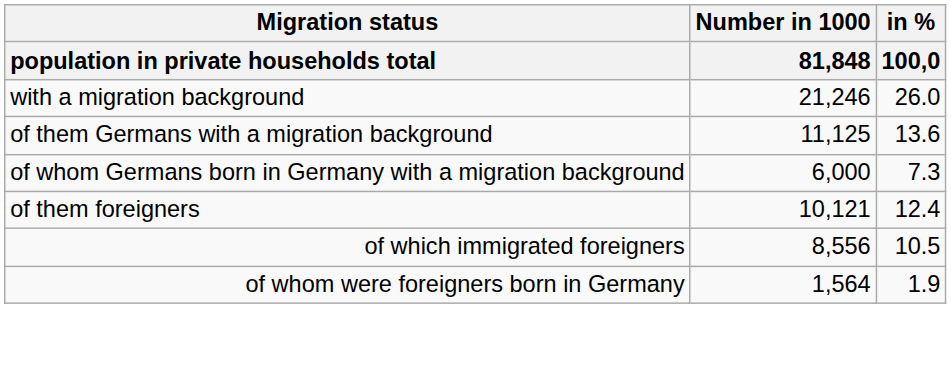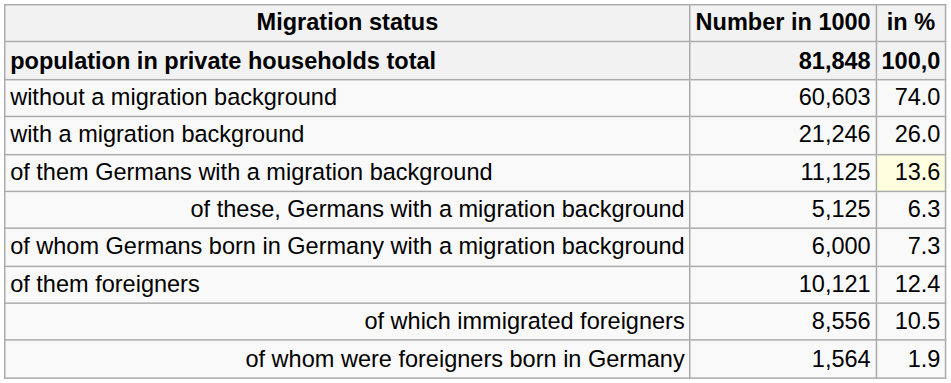+ row: (174, 97)
(918, 135) no background -> (918, 172) lightyellow background
+ row: (438, 209)
